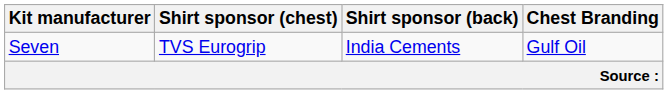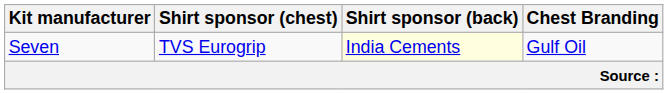(403, 46) no background -> (403, 46) lightyellow background
